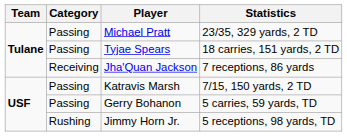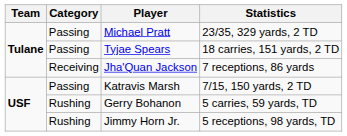(69, 103) Passing -> (70, 103) Rushing
